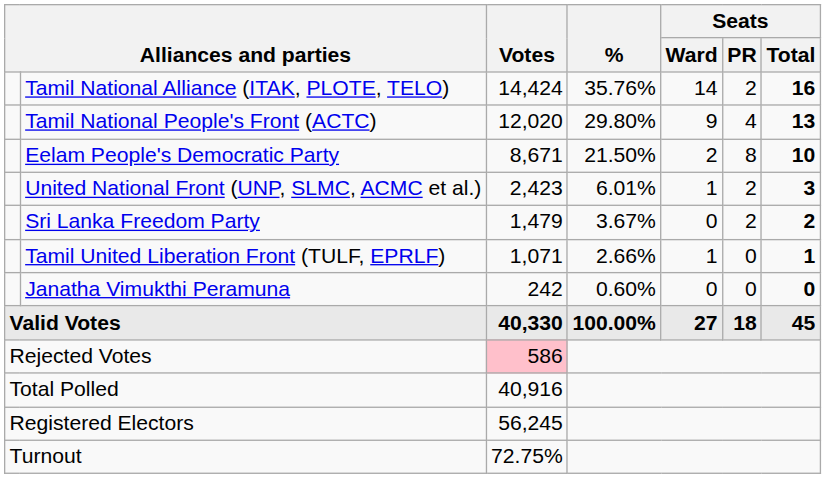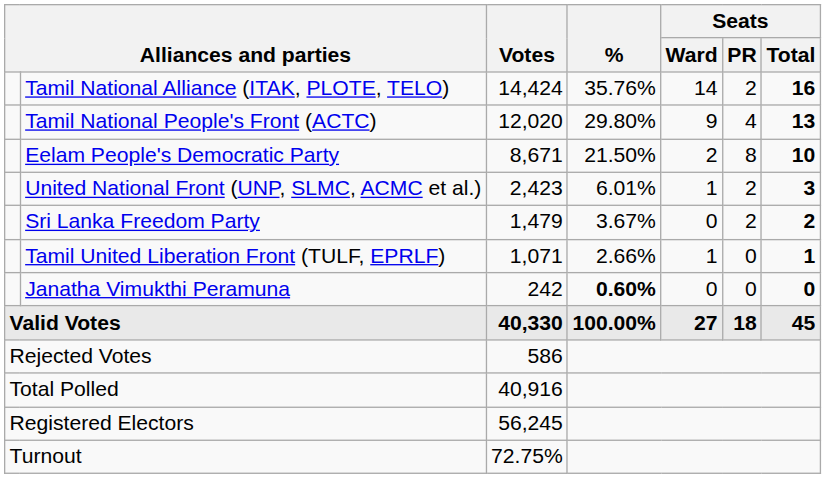(626, 289) normal -> (626, 289) bold
(545, 356) pink background -> (545, 356) no background
